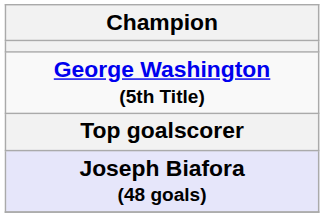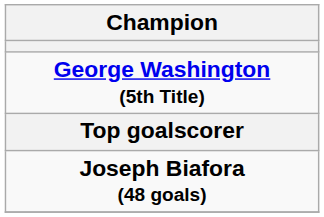(162, 180) lavender background -> (162, 180) no background
